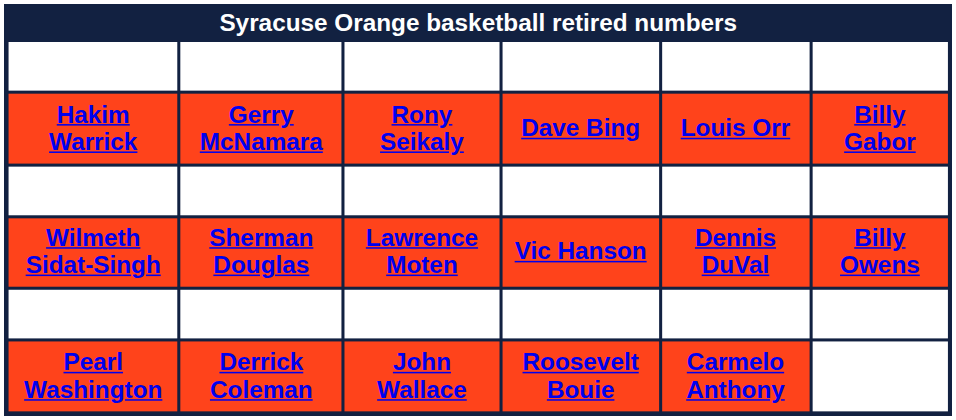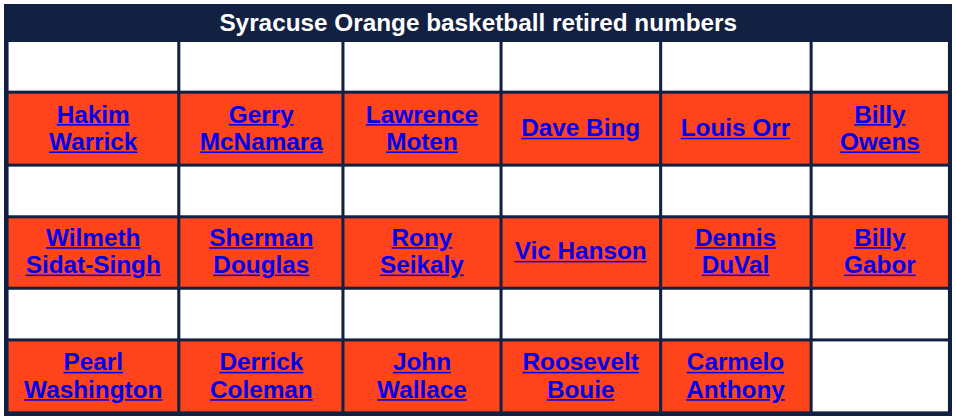(422, 128) Rony Seikaly -> (422, 128) Lawrence Moten
(880, 128) Billy Gabor -> (880, 128) Billy Owens
(422, 252) Lawrence Moten -> (422, 252) Rony Seikaly
(880, 252) Billy Owens -> (880, 252) Billy Gabor
